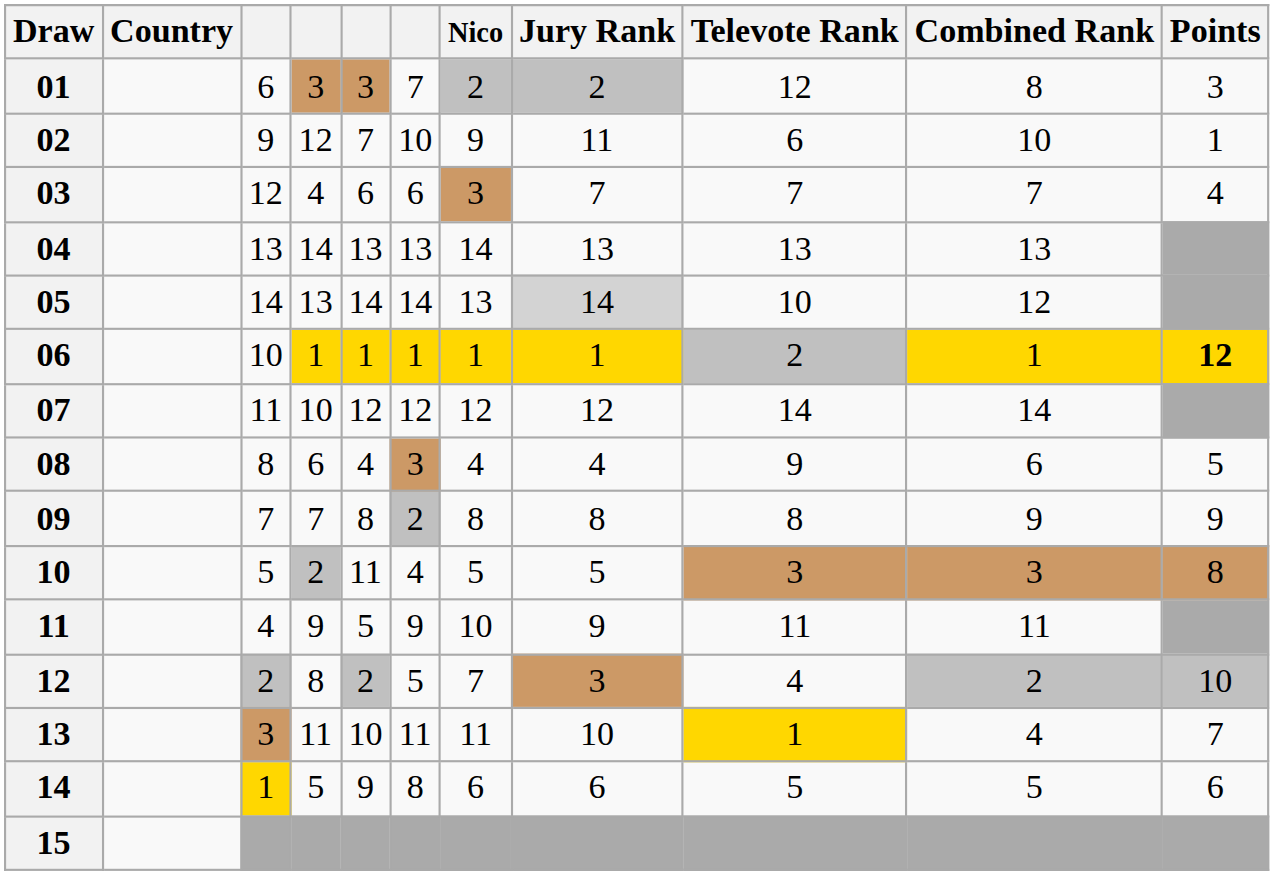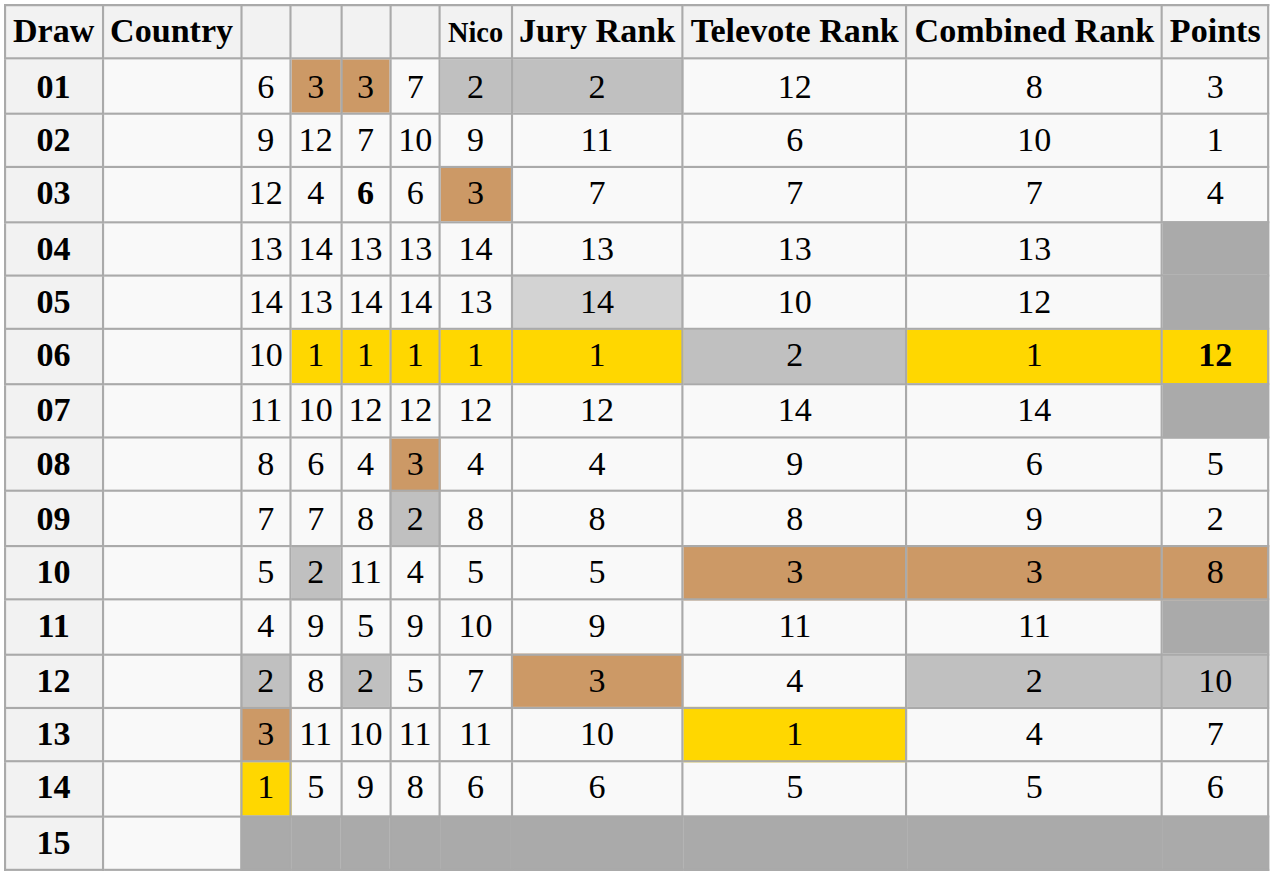(365, 193) normal -> (365, 193) bold
(1215, 517) 9 -> (1215, 517) 2
